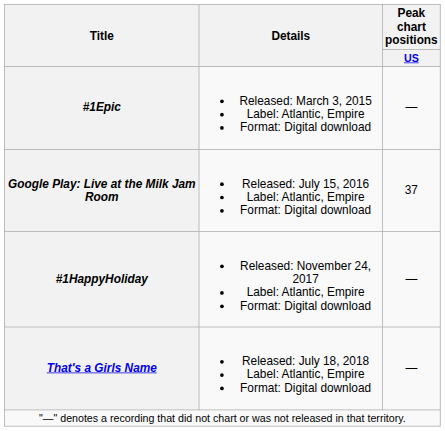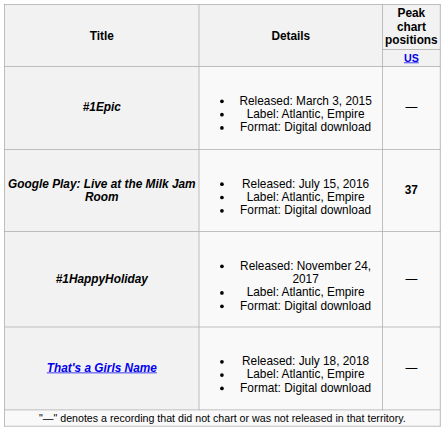(411, 190) normal -> (411, 190) bold
